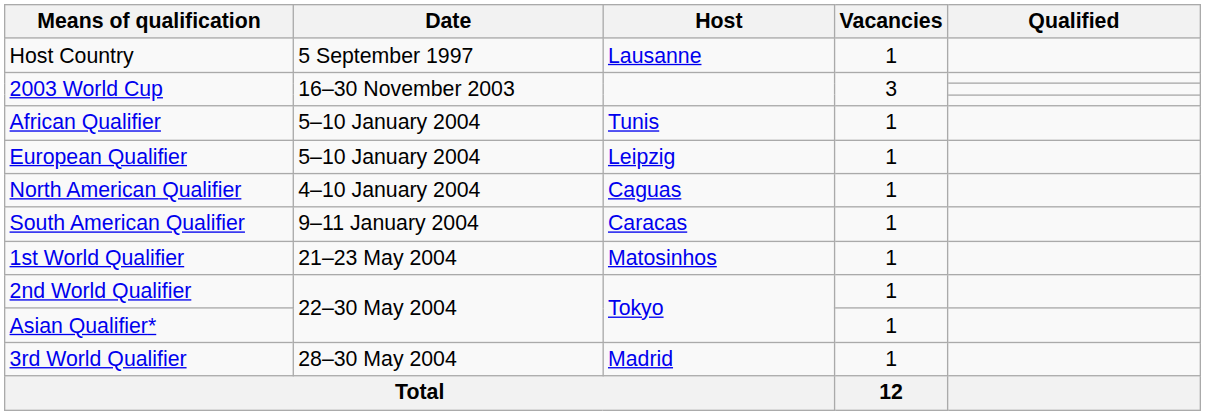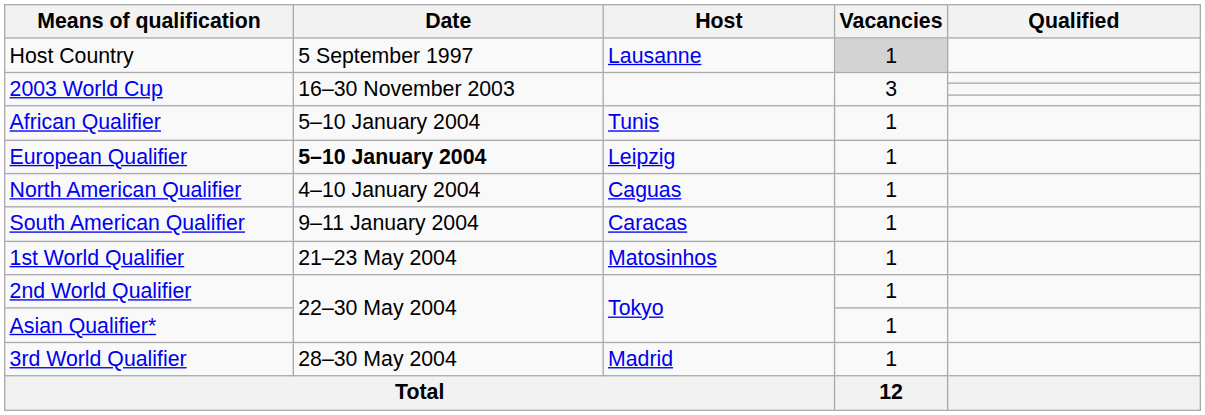(891, 55) no background -> (891, 55) lightgrey background
(389, 156) normal -> (392, 156) bold
